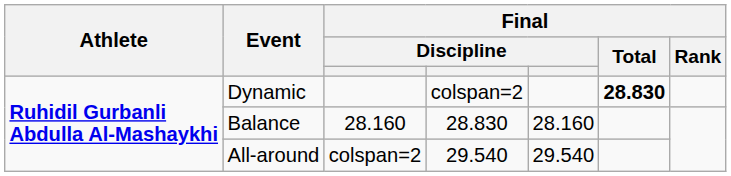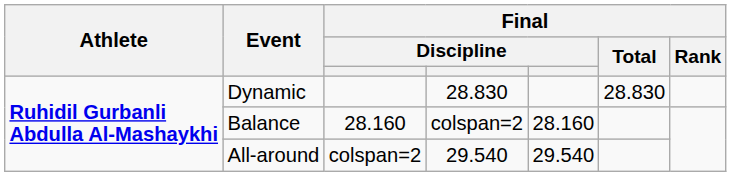(477, 92) colspan=2 -> (477, 92) 28.830
(634, 92) bold -> (634, 92) normal
(477, 124) 28.830 -> (477, 124) colspan=2
